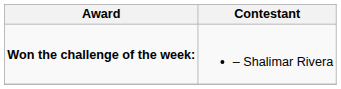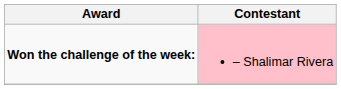(267, 61) no background -> (267, 61) pink background
